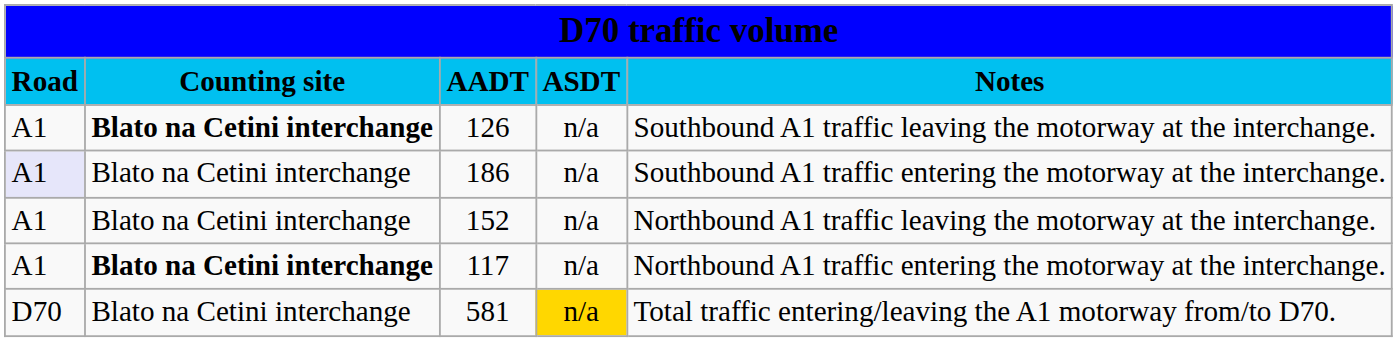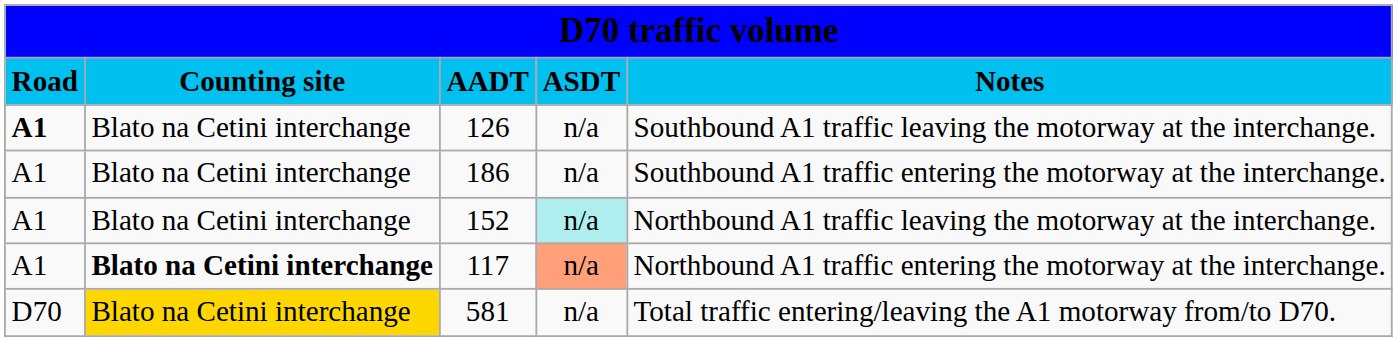(29, 127) normal -> (29, 127) bold
(262, 127) bold -> (251, 127) normal
(29, 173) lavender background -> (29, 173) no background
(581, 219) no background -> (581, 219) paleturquoise background
(581, 265) no background -> (581, 265) lightsalmon background
(251, 311) no background -> (251, 311) gold background
(581, 311) gold background -> (581, 311) no background
